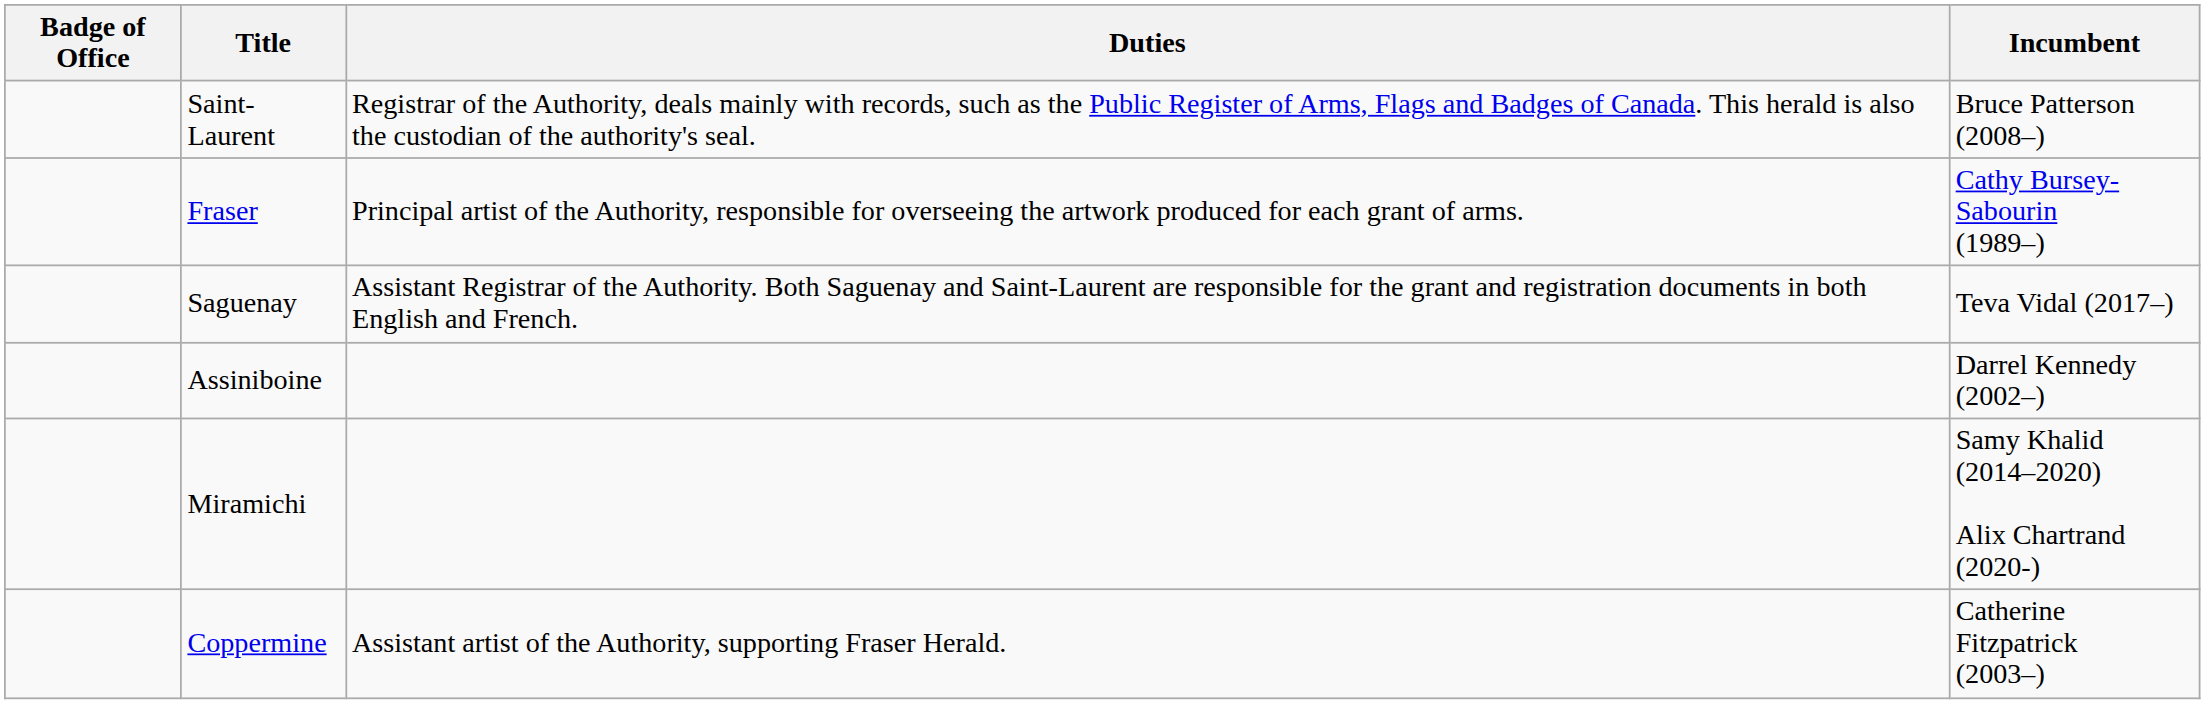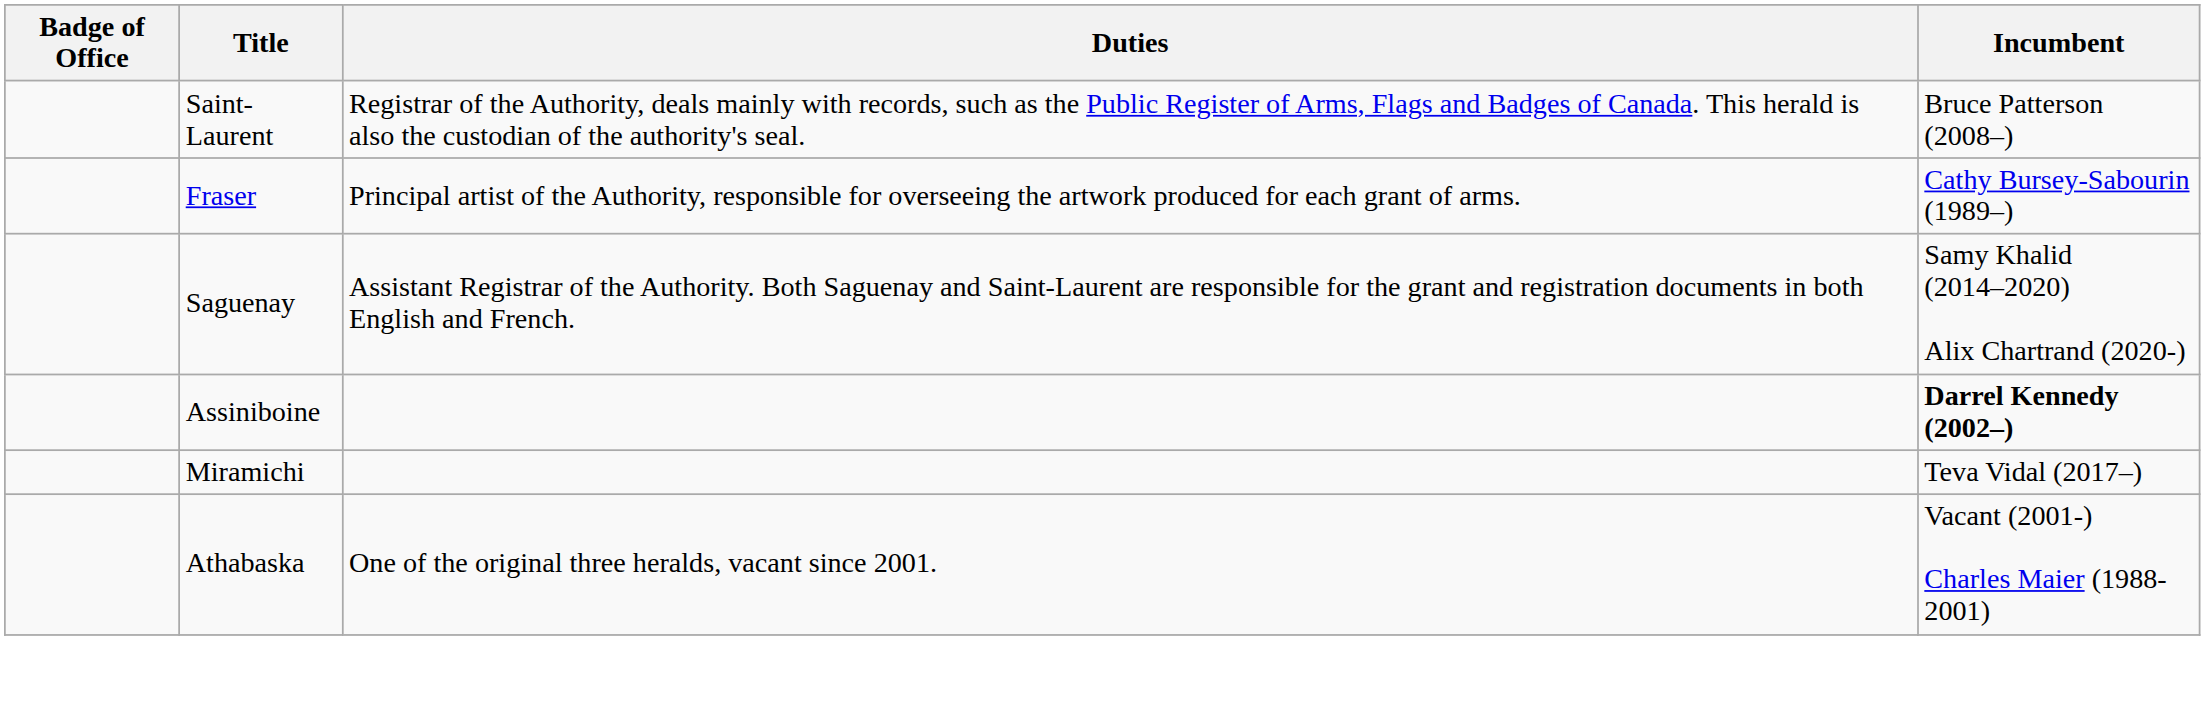(2065, 303) Teva Vidal (2017–) -> (2055, 303) Samy Khalid (2014–2020) Alix Chartrand (2020-)
(2046, 379) normal -> (2021, 411) bold
(2041, 503) Samy Khalid (2014–2020) Alix Chartrand (2020-) -> (2033, 471) Teva Vidal (2017–)
- row: (257, 643)
+ row: (245, 564)
